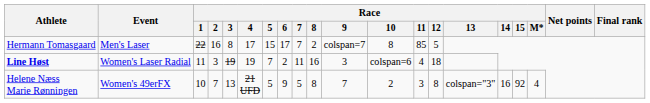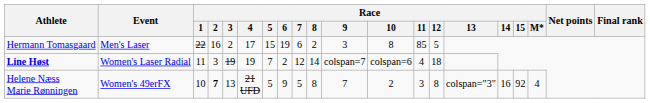(230, 45) 8 -> (230, 45) 2
(285, 45) 17 -> (285, 45) 19
(299, 45) 7 -> (299, 45) 6
(344, 45) colspan=7 -> (345, 45) 3
(299, 62) 11 -> (299, 62) 12
(314, 62) 16 -> (314, 62) 14
(344, 62) 3 -> (345, 62) colspan=7
(215, 84) normal -> (215, 84) bold
